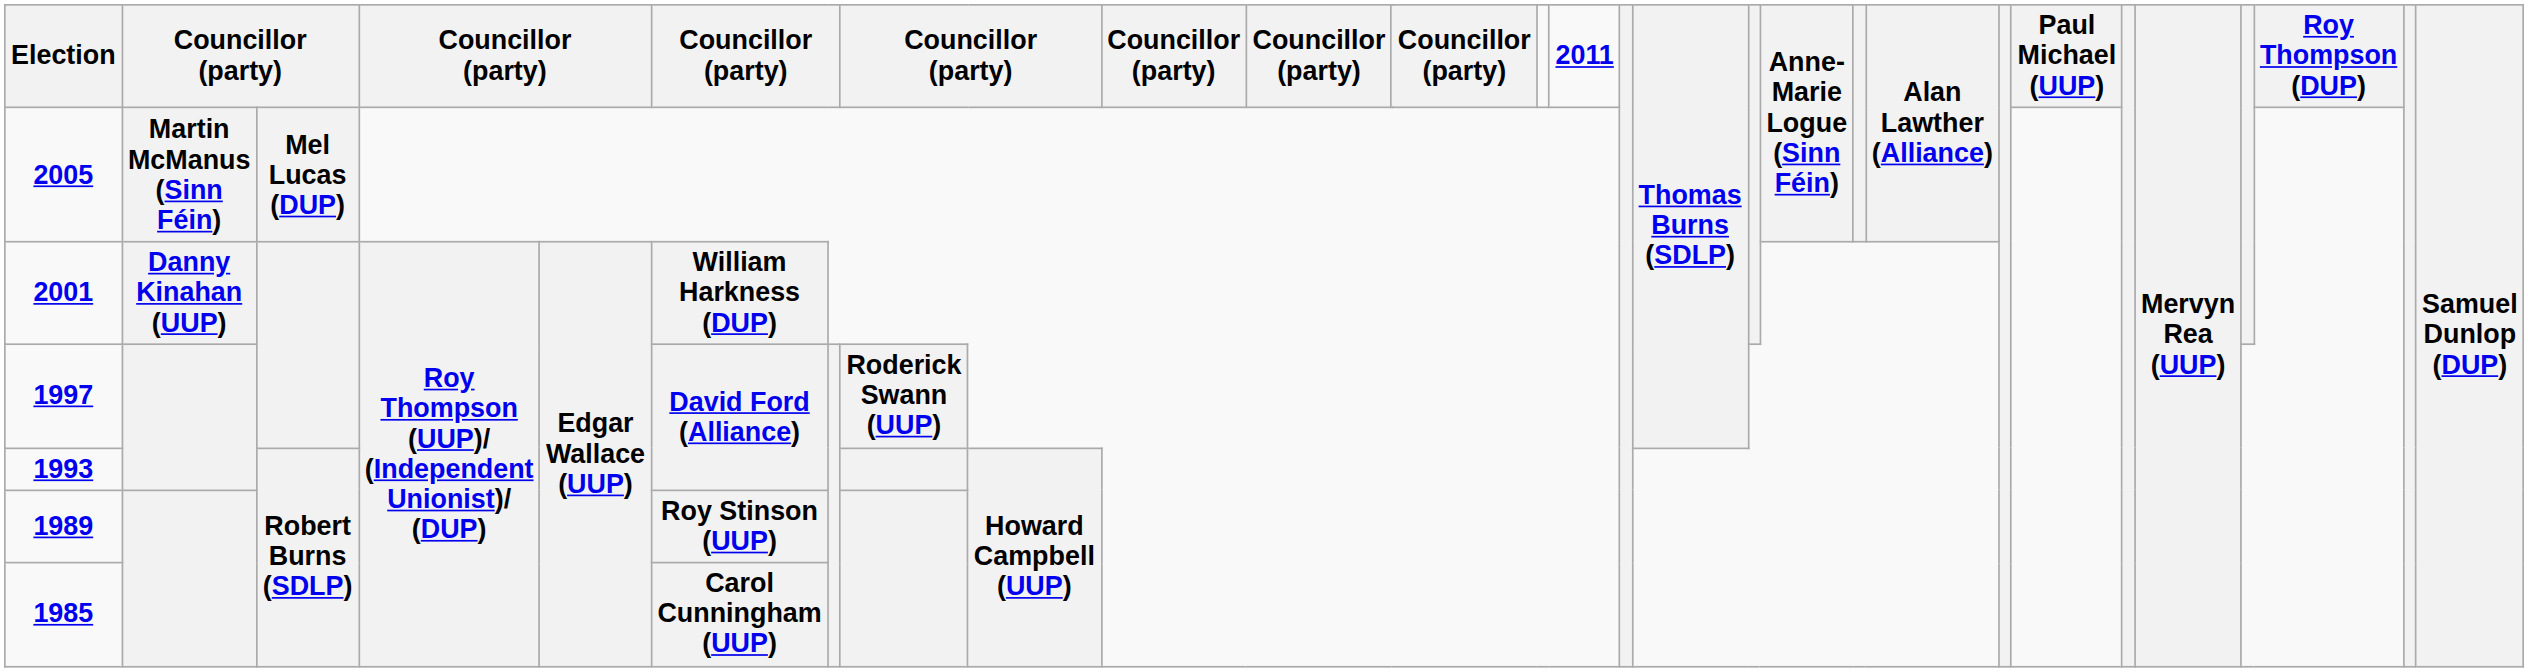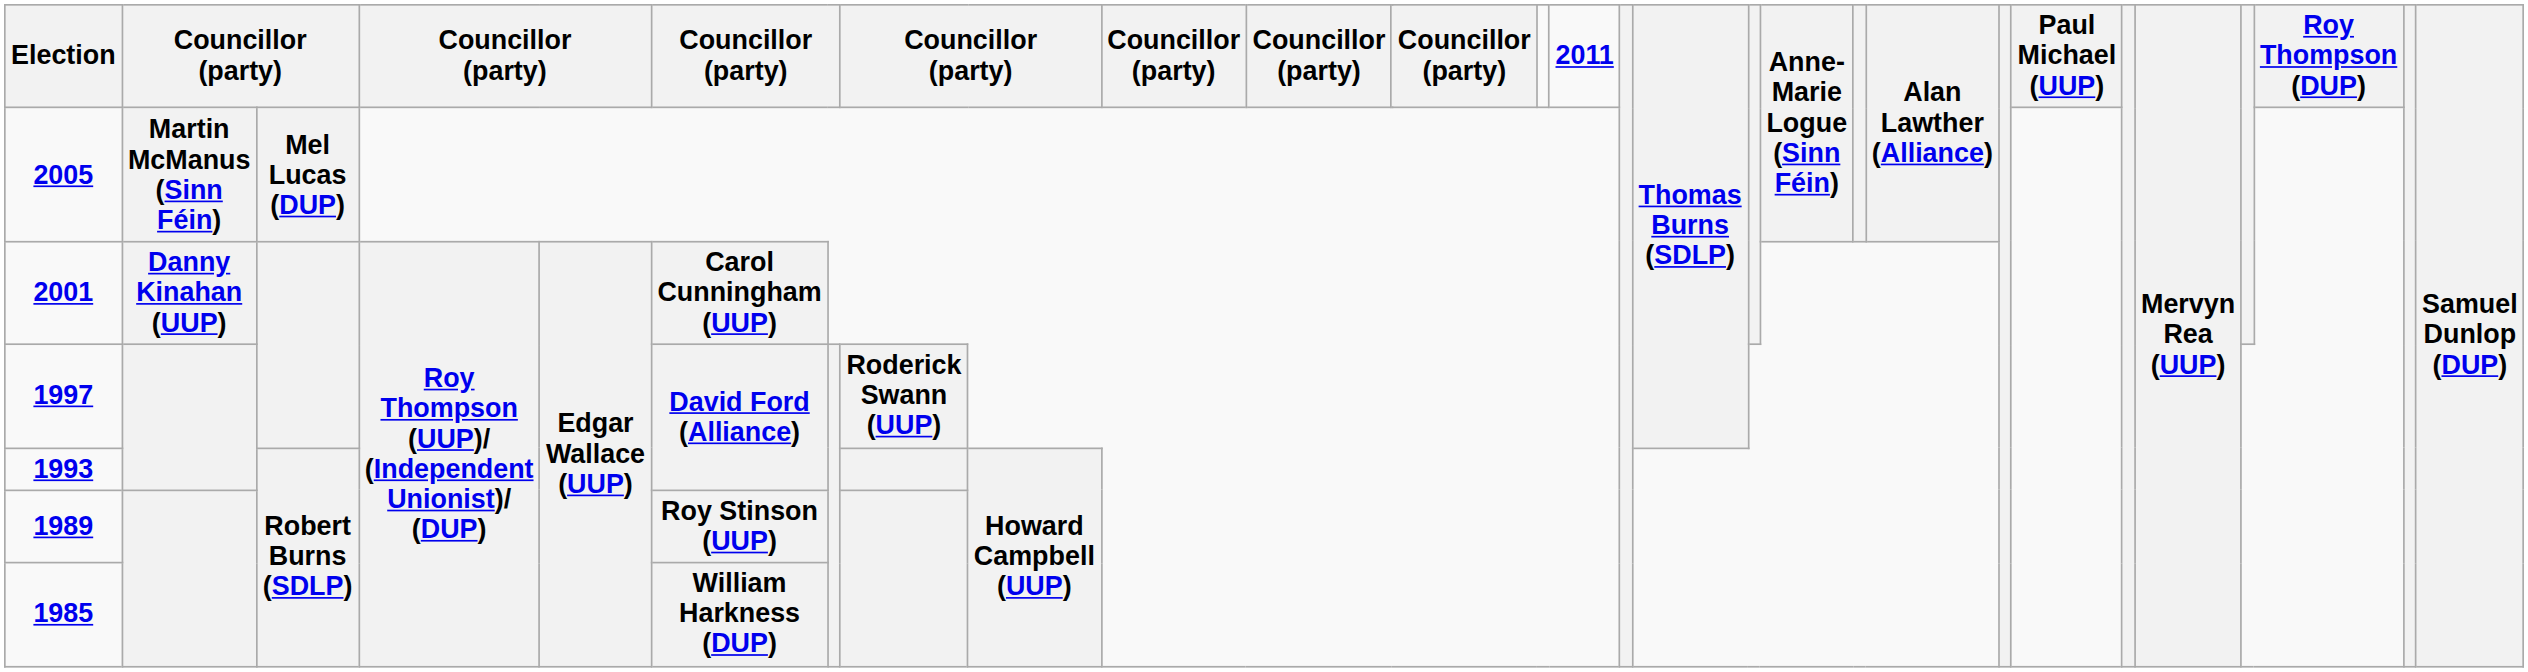(740, 292) William Harkness (DUP) -> (740, 292) Carol Cunningham (UUP)
(740, 614) Carol Cunningham (UUP) -> (740, 614) William Harkness (DUP)
